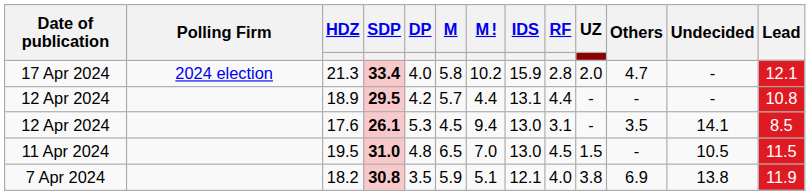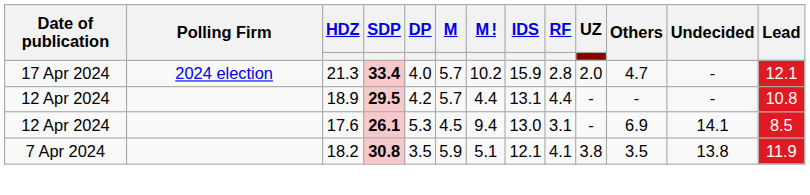(451, 74) 5.8 -> (451, 74) 5.7
(637, 125) 3.5 -> (637, 125) 6.9
- row: (343, 151)
(560, 177) 4.0 -> (560, 151) 4.1
(637, 177) 6.9 -> (637, 151) 3.5
